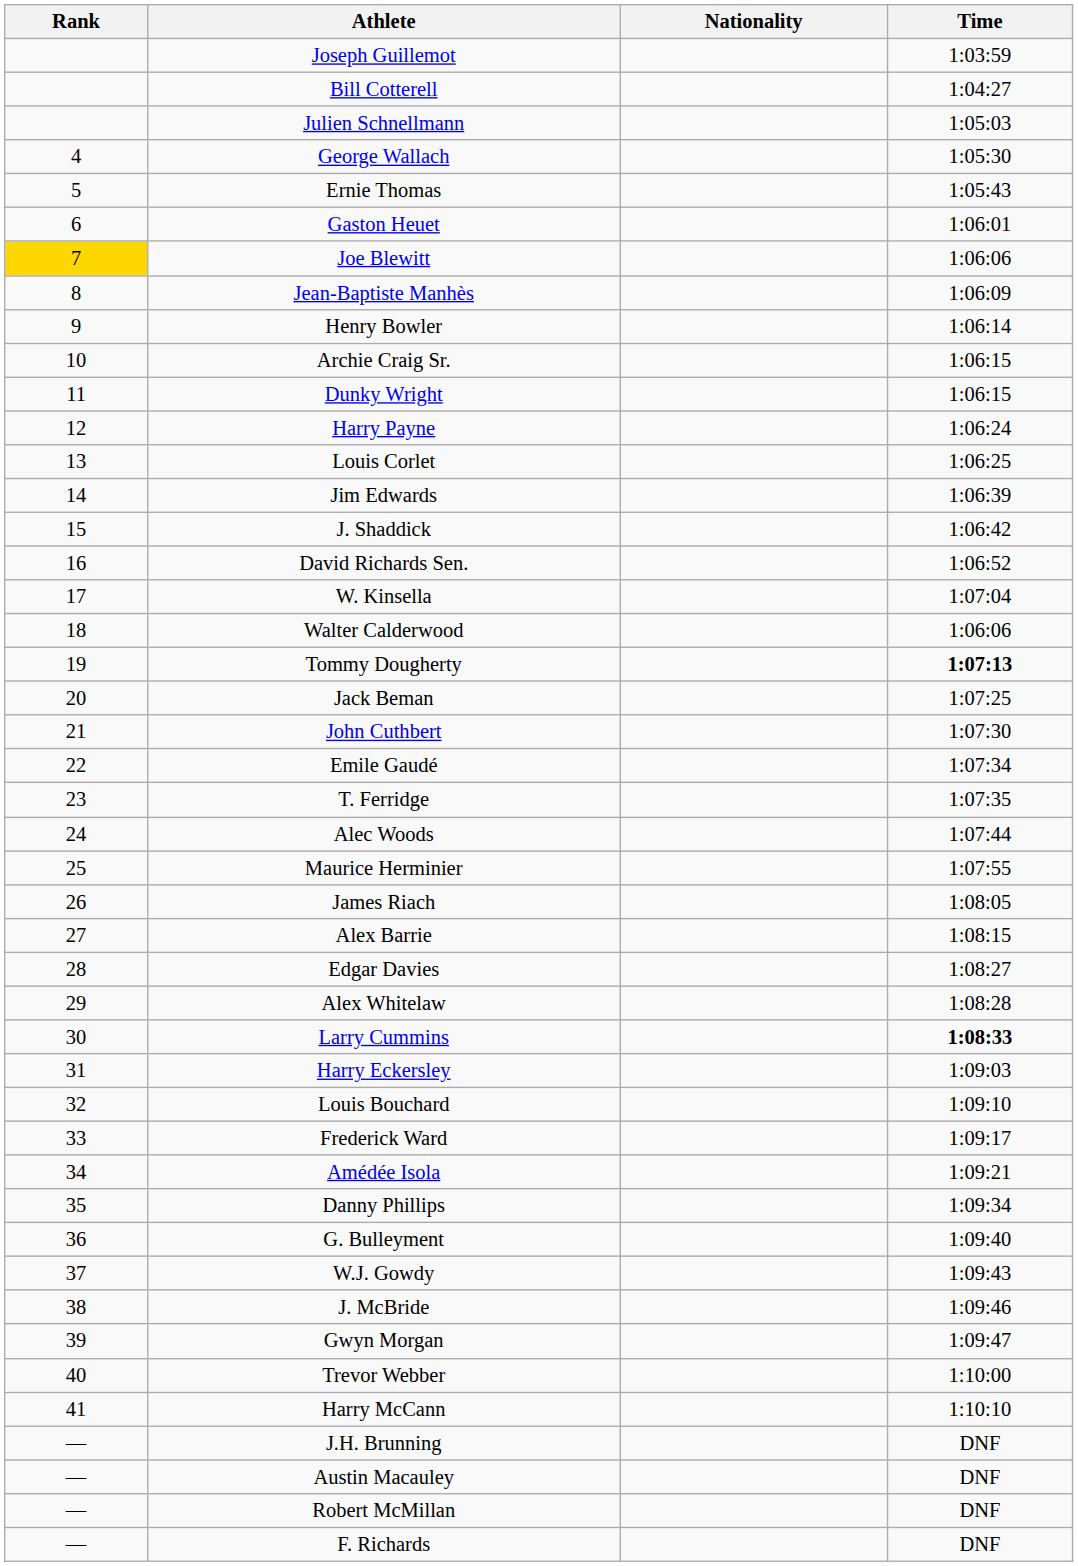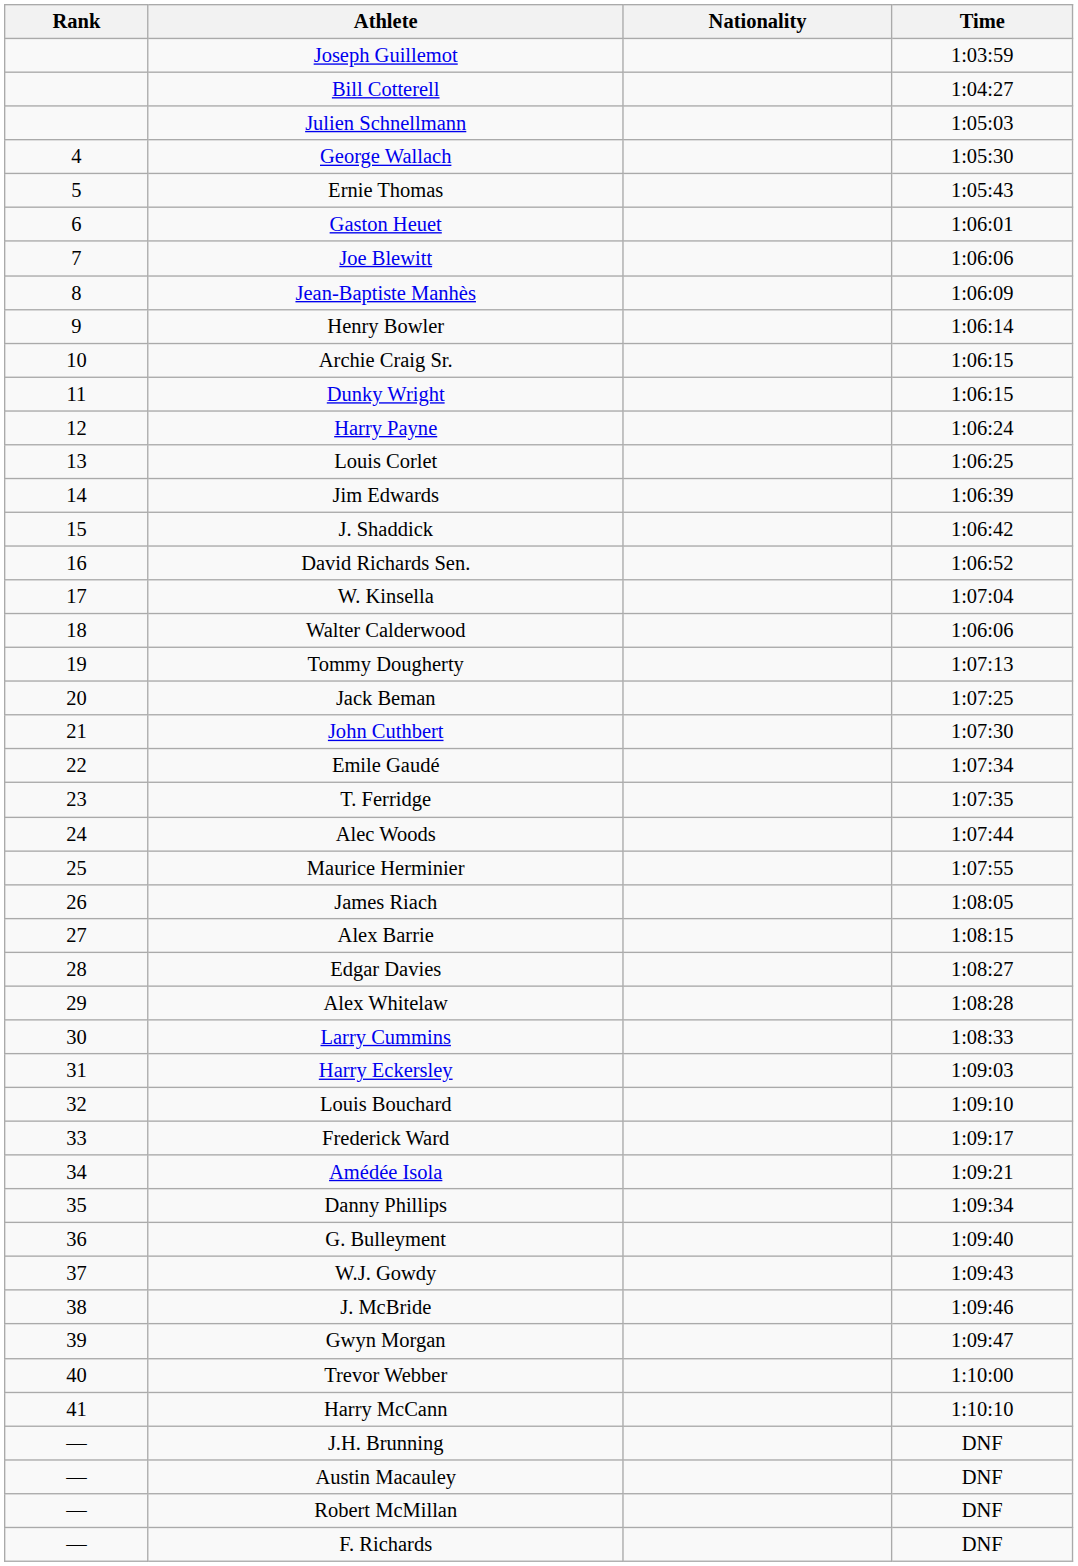(76, 258) gold background -> (76, 258) no background
(980, 664) bold -> (982, 664) normal
(980, 1036) bold -> (982, 1036) normal
